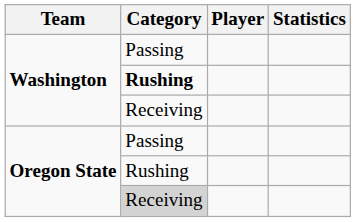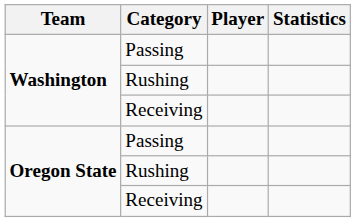(159, 80) bold -> (157, 80) normal
(164, 200) lightgrey background -> (164, 200) no background
